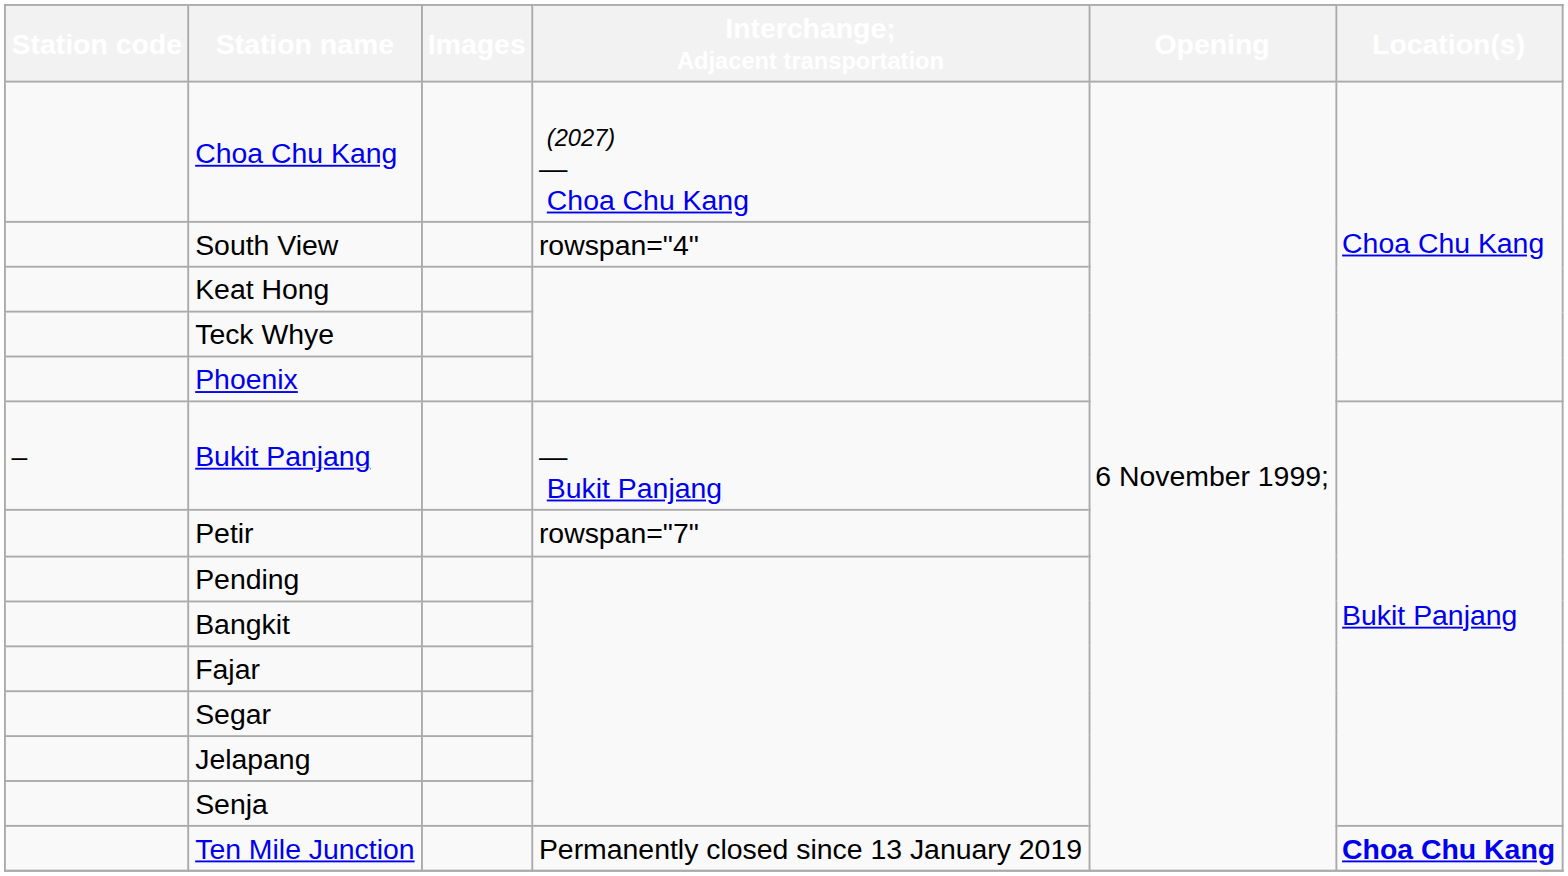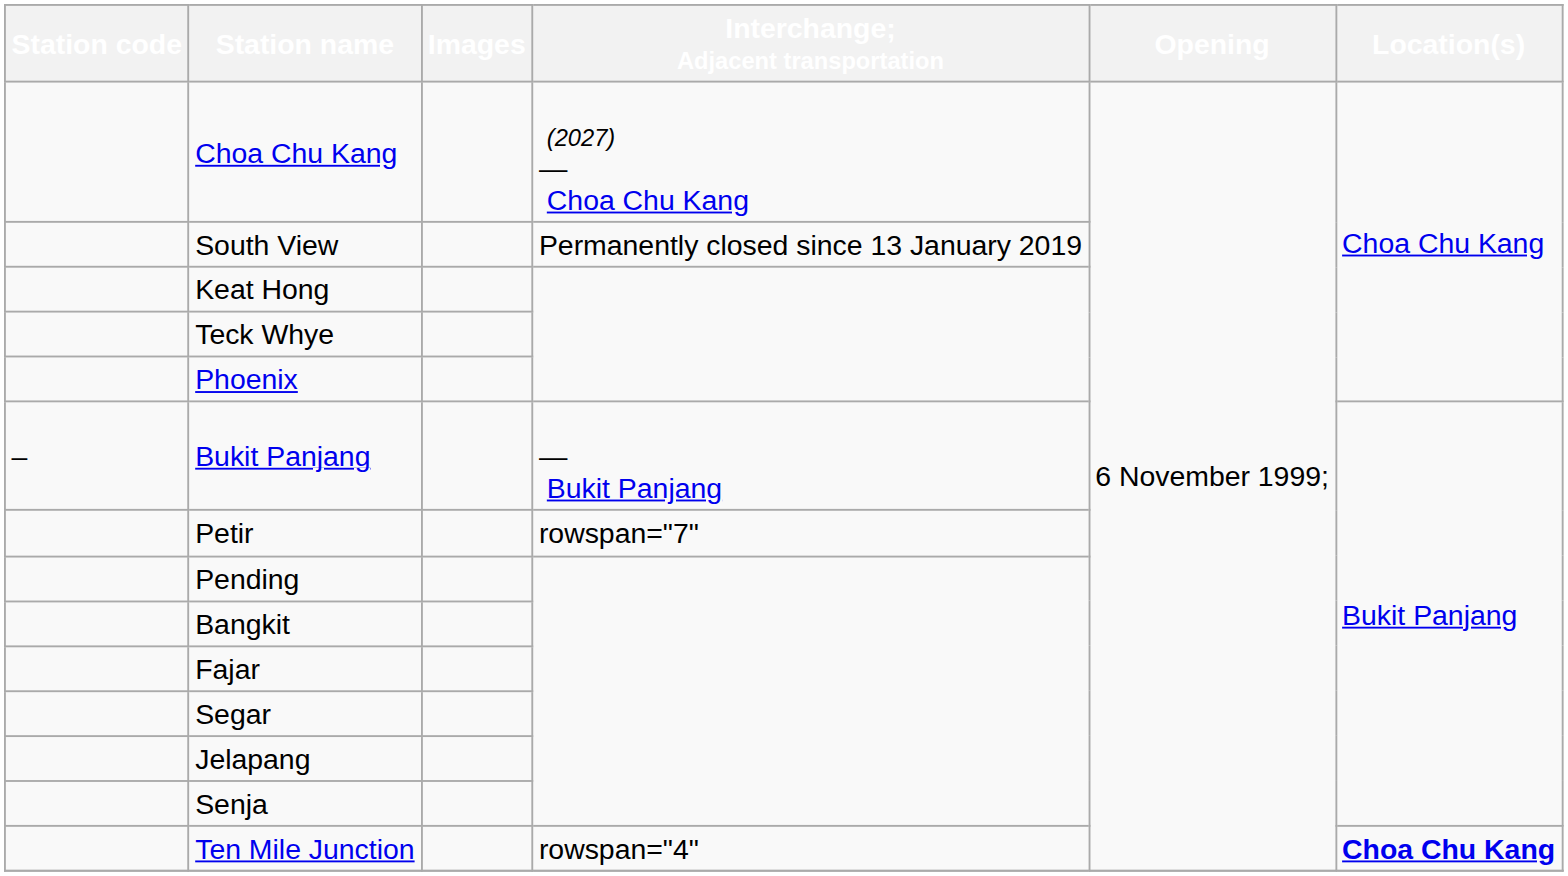(619, 245) rowspan="4" -> (810, 245) Permanently closed since 13 January 2019
(810, 848) Permanently closed since 13 January 2019 -> (619, 848) rowspan="4"
